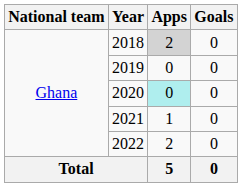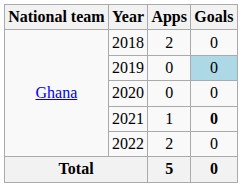(169, 42) lightgrey background -> (169, 42) no background
(214, 67) no background -> (214, 67) lightblue background
(169, 93) paleturquoise background -> (169, 93) no background
(214, 118) normal -> (214, 118) bold
